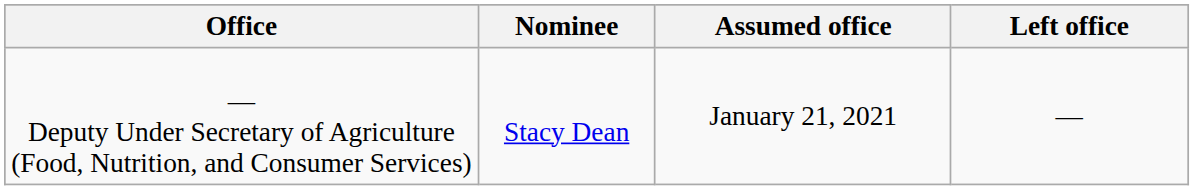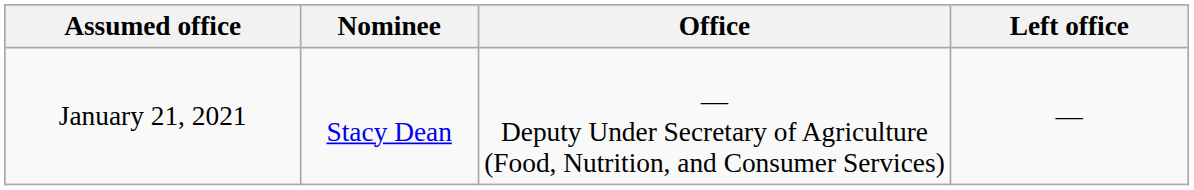columns swapped: (241, 26) <-> (803, 26)
